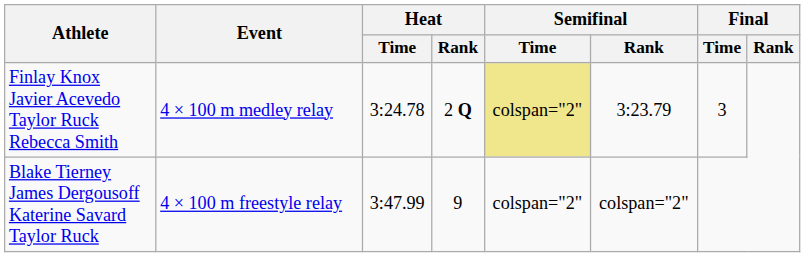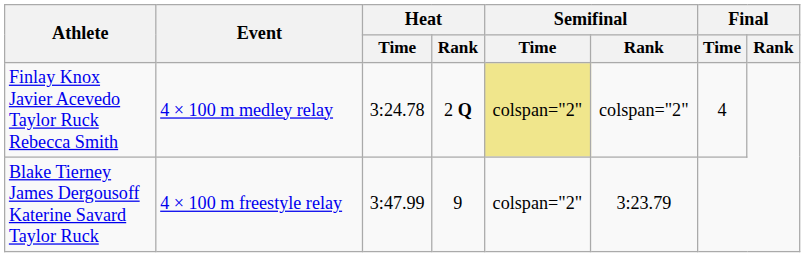(644, 110) 3:23.79 -> (644, 110) colspan="2"
(722, 110) 3 -> (722, 110) 4
(644, 204) colspan="2" -> (644, 204) 3:23.79
